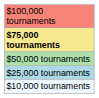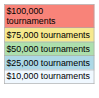(33, 39) bold -> (48, 35) normal
